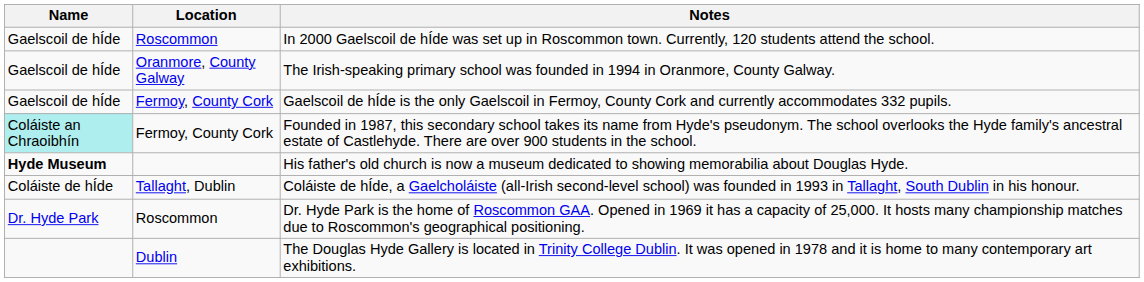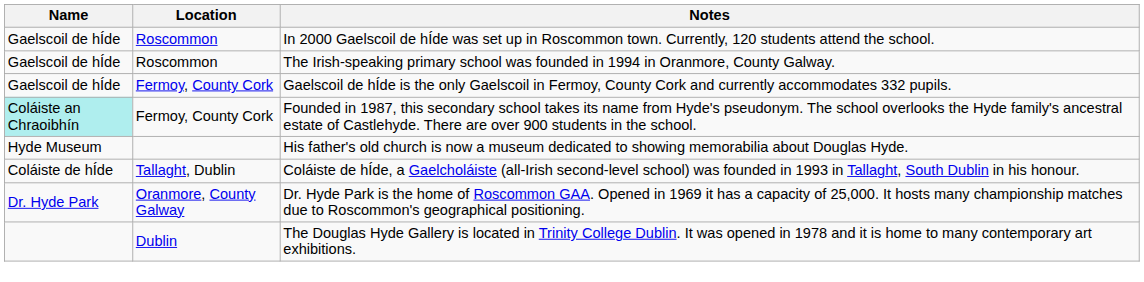(196, 70) Oranmore, County Galway -> (177, 62) Roscommon
(57, 164) bold -> (55, 147) normal
(177, 218) Roscommon -> (196, 202) Oranmore, County Galway
